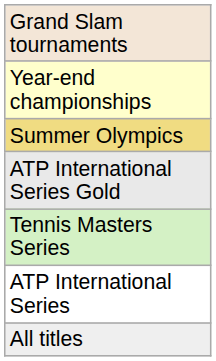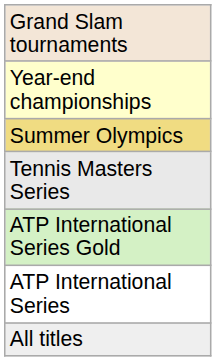(91, 180) ATP International Series Gold -> (81, 180) Tennis Masters Series
(81, 237) Tennis Masters Series -> (91, 237) ATP International Series Gold
